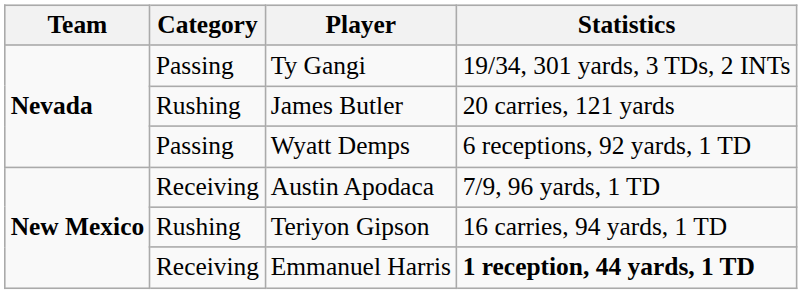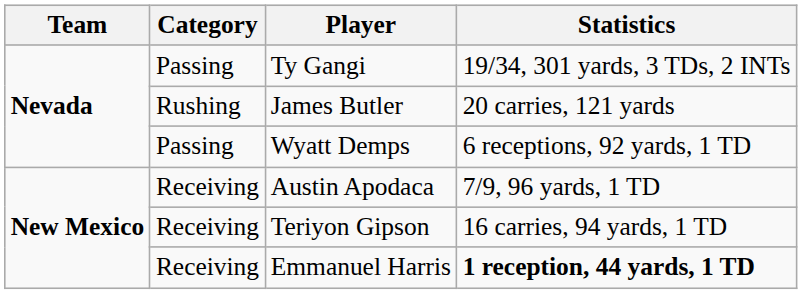(198, 226) Rushing -> (207, 226) Receiving
